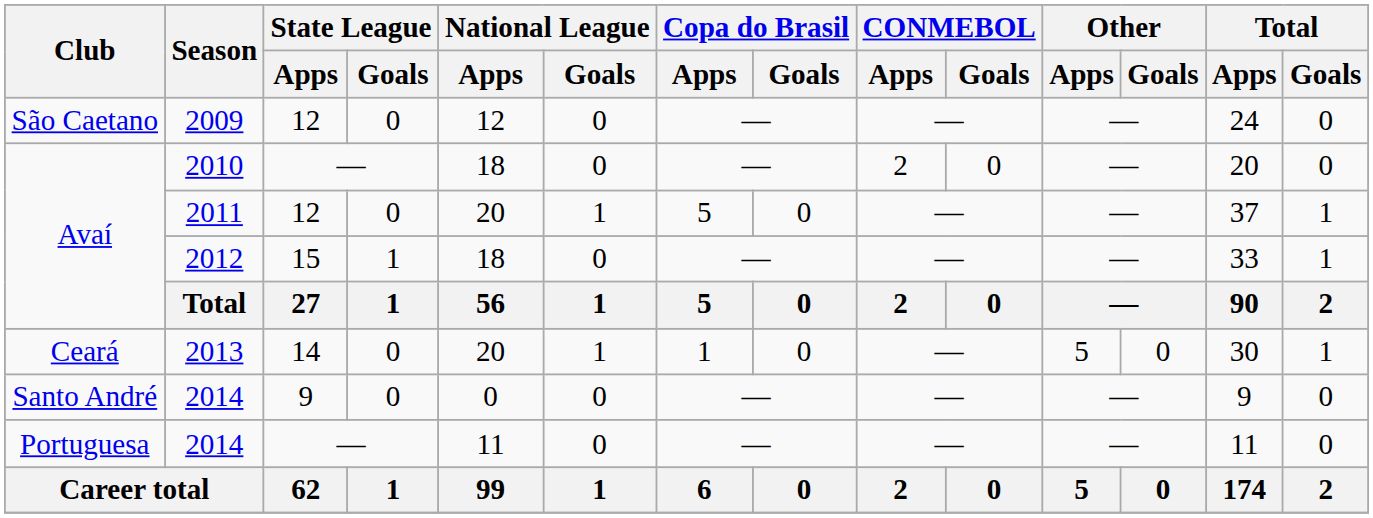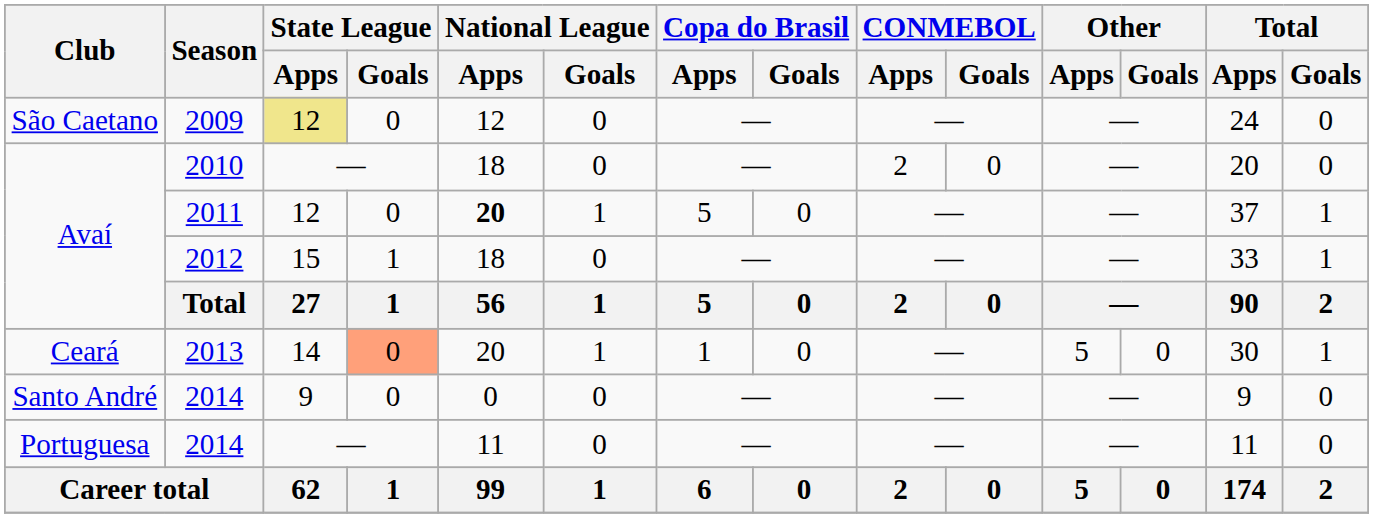(306, 119) no background -> (306, 119) khaki background
(491, 212) normal -> (491, 212) bold
(393, 350) no background -> (393, 350) lightsalmon background
